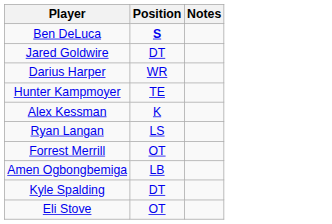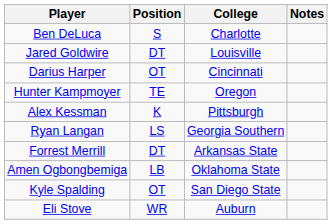+ column: (236, 14)
(157, 33) bold -> (157, 33) normal
(157, 72) WR -> (157, 72) OT
(157, 151) OT -> (157, 151) DT
(157, 190) DT -> (157, 190) OT
(157, 209) OT -> (157, 209) WR
